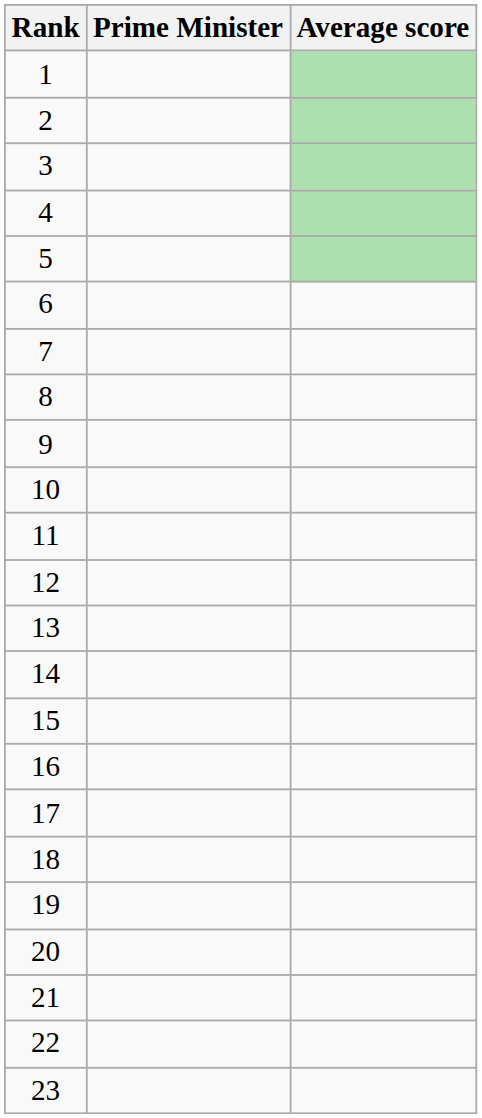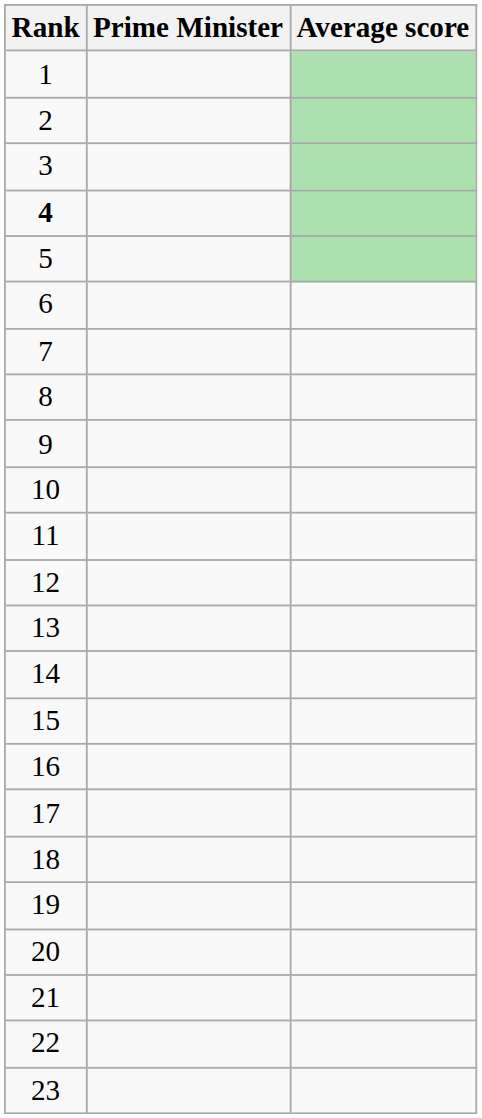(46, 212) normal -> (46, 212) bold
